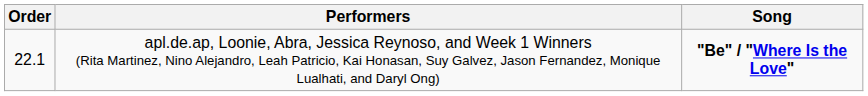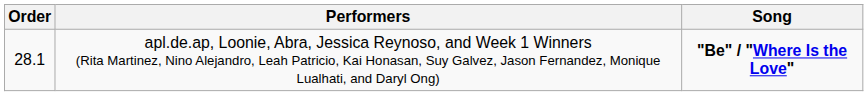(30, 60) 22.1 -> (30, 60) 28.1
